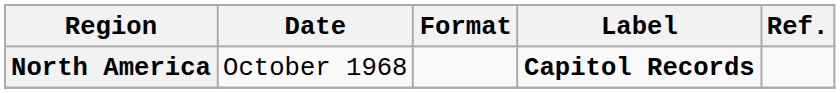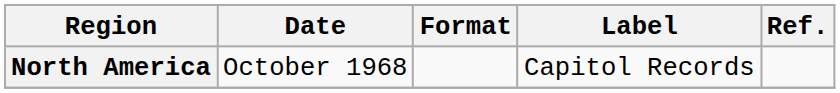(639, 68) bold -> (639, 68) normal
